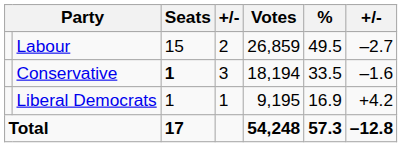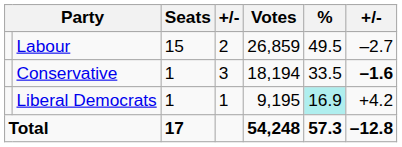(169, 73) bold -> (169, 73) normal
(376, 73) normal -> (376, 73) bold
(325, 100) no background -> (325, 100) paleturquoise background
